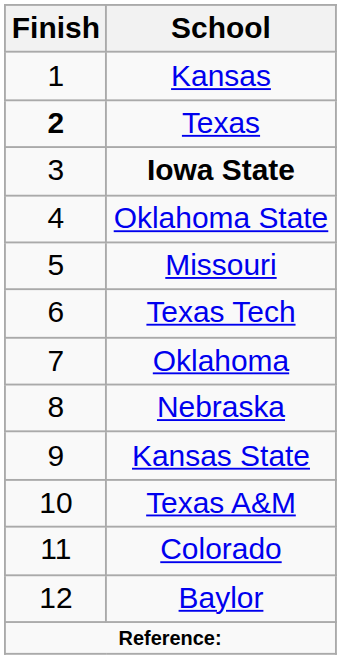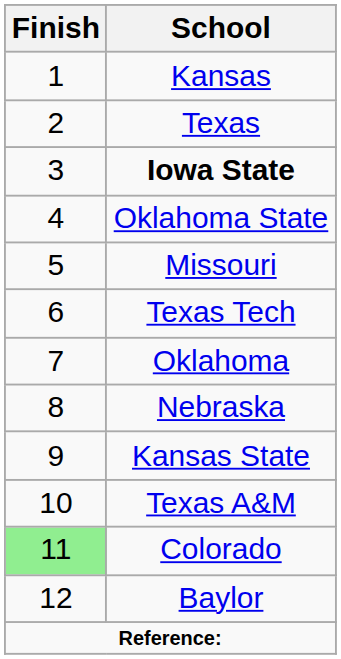(56, 123) bold -> (56, 123) normal
(56, 550) no background -> (56, 550) lightgreen background
